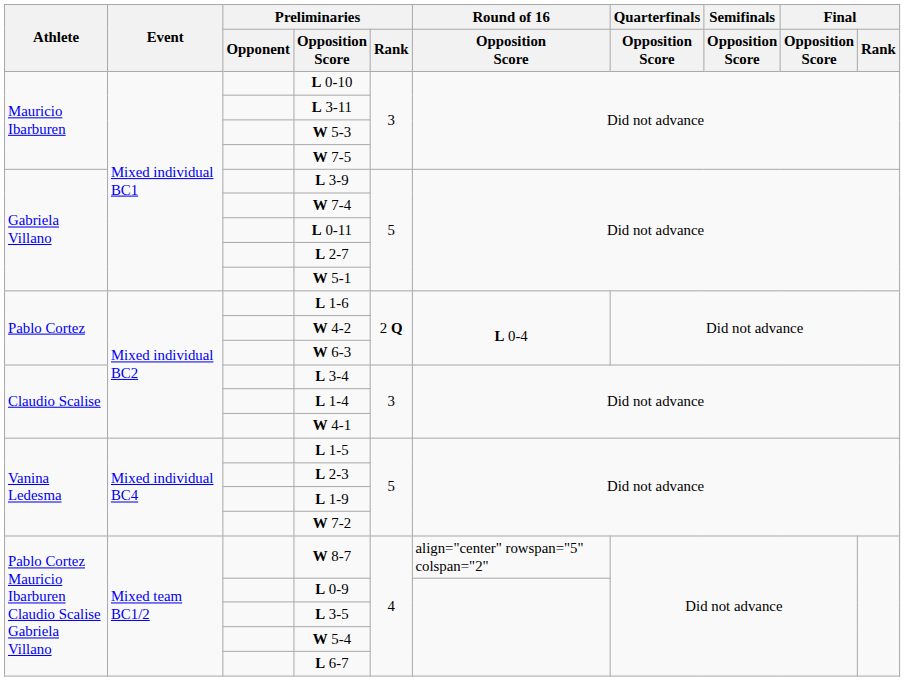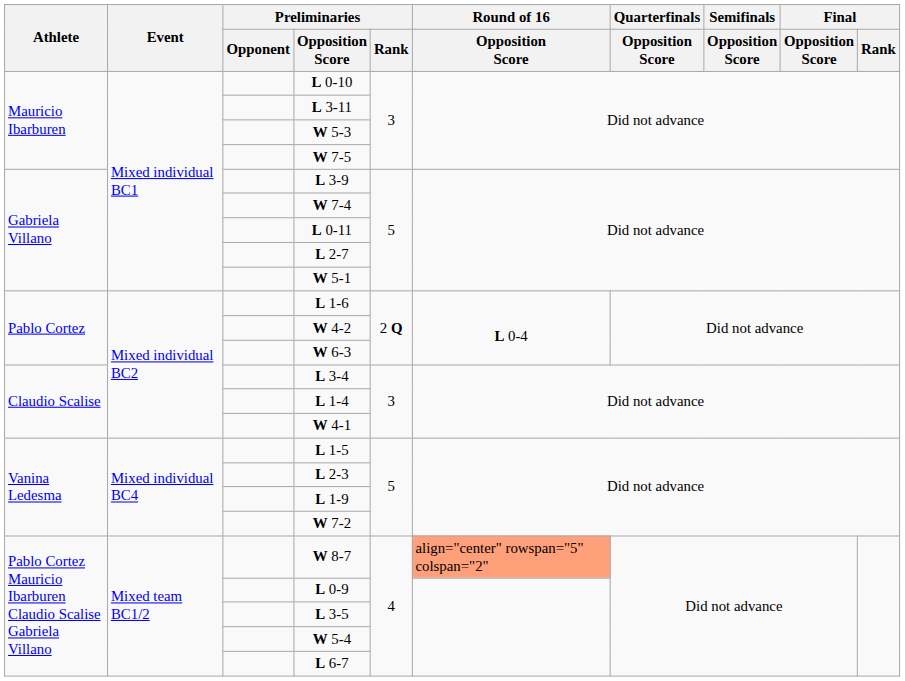(500, 557) no background -> (500, 557) lightsalmon background
